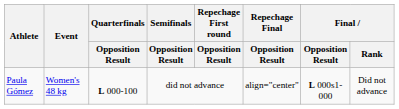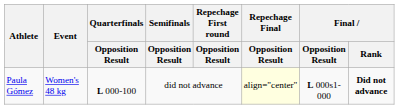(272, 86) no background -> (271, 86) lightyellow background
(372, 86) normal -> (371, 86) bold
